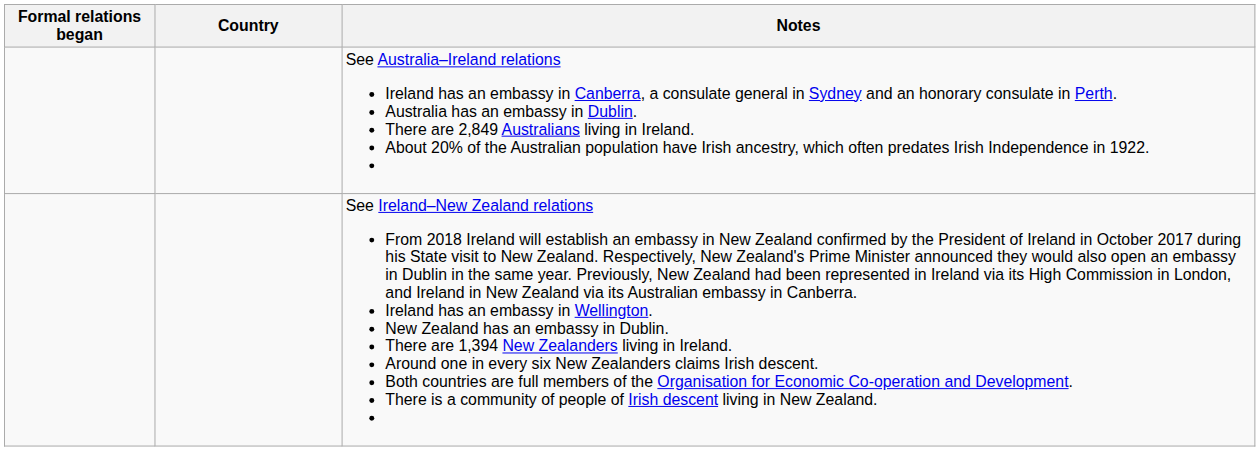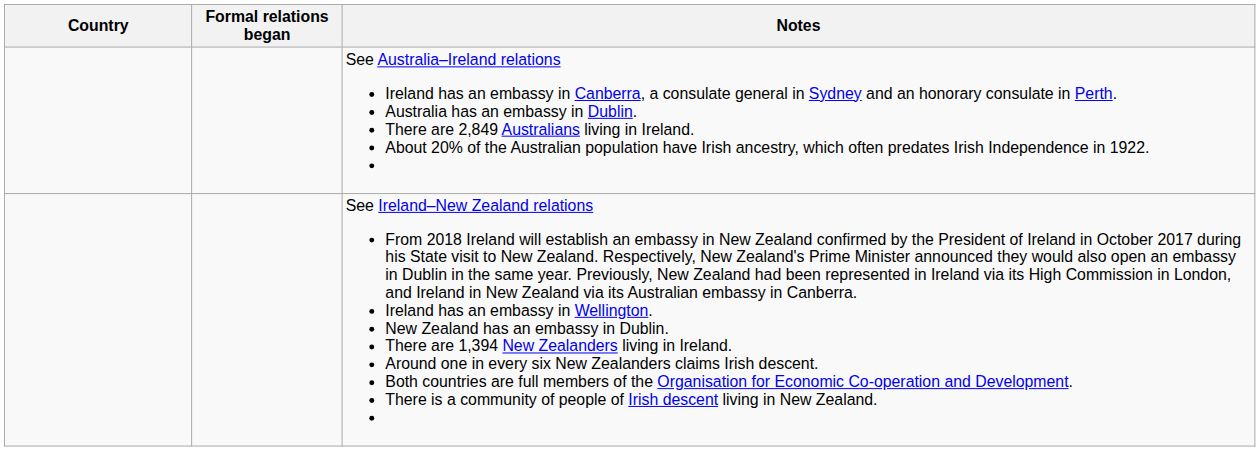columns swapped: (248, 25) <-> (80, 25)
